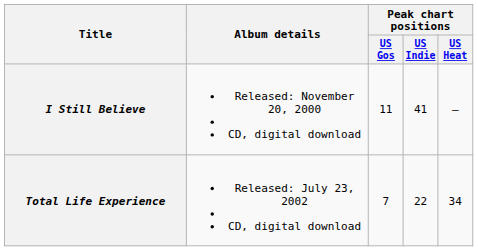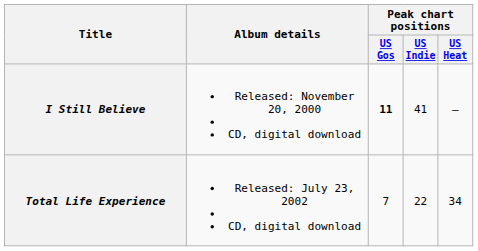(386, 109) normal -> (386, 109) bold
